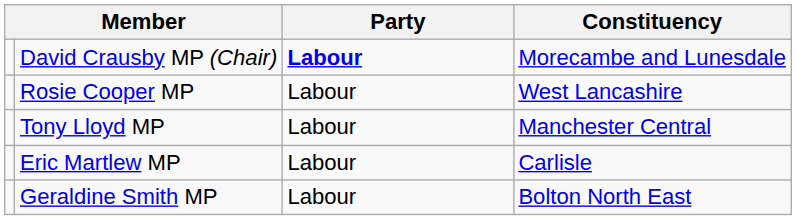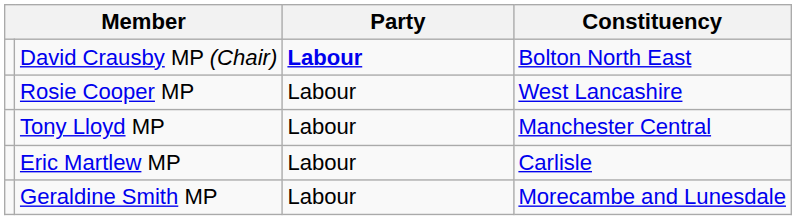(652, 57) Morecambe and Lunesdale -> (605, 57) Bolton North East
(605, 197) Bolton North East -> (652, 197) Morecambe and Lunesdale
